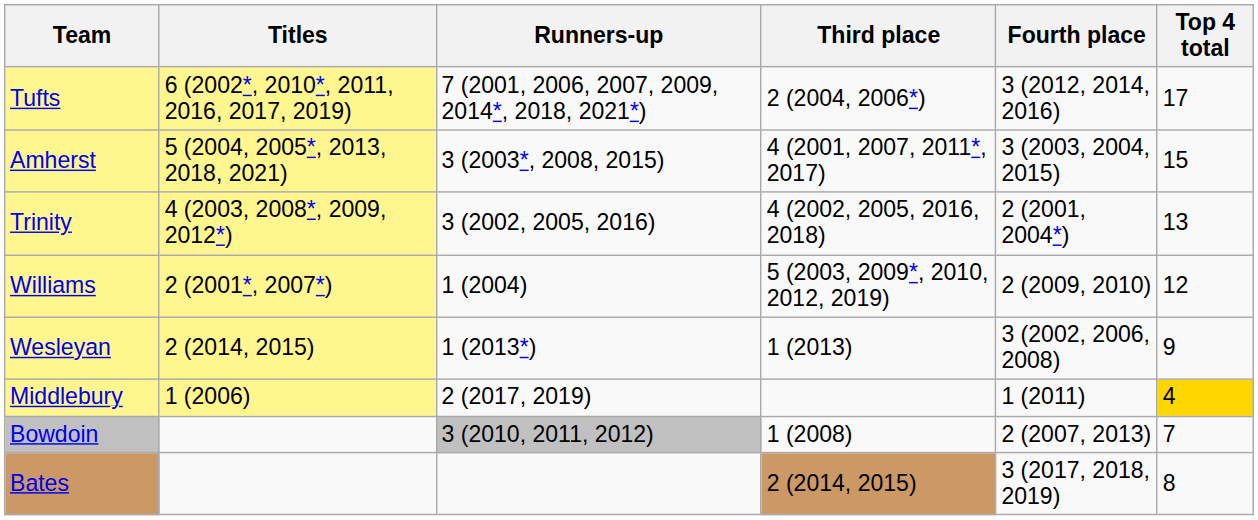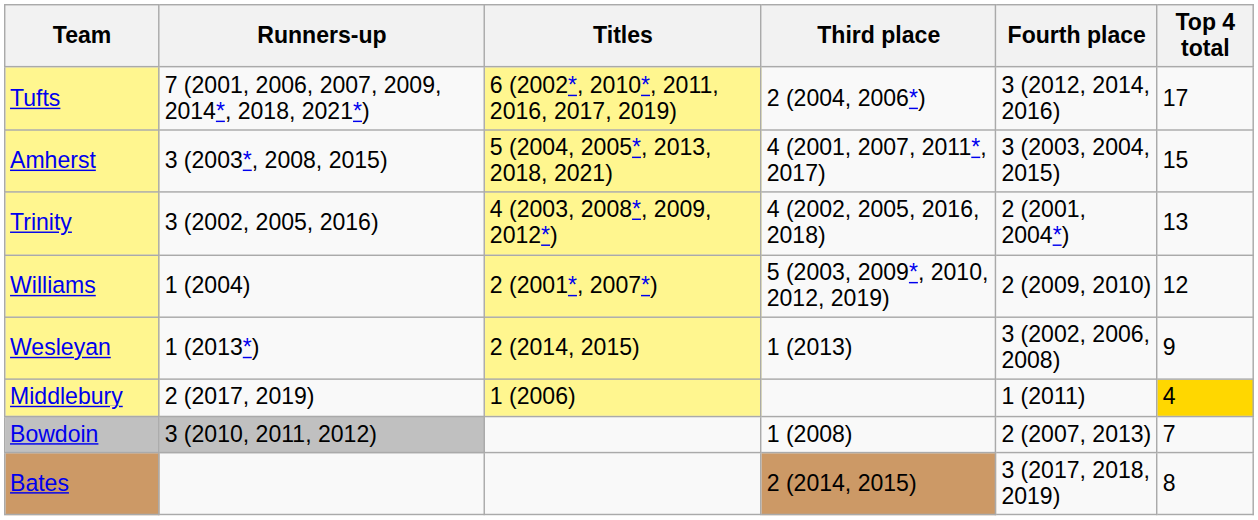columns swapped: (298, 35) <-> (599, 35)
